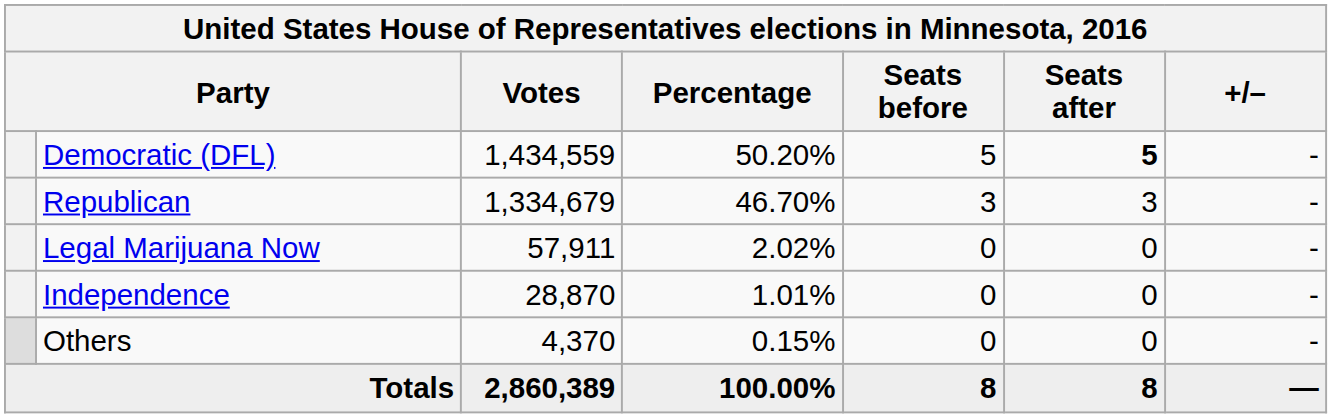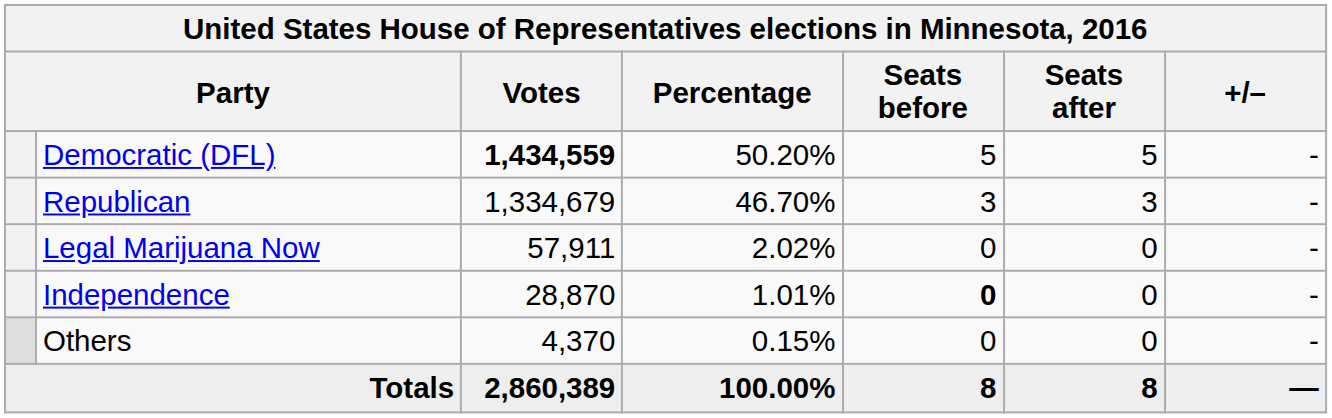(550, 155) normal -> (550, 155) bold
(1149, 155) bold -> (1149, 155) normal
(988, 295) normal -> (988, 295) bold
